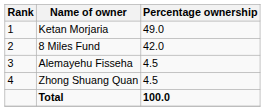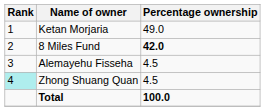(153, 47) normal -> (153, 47) bold
(10, 81) no background -> (10, 81) paleturquoise background
